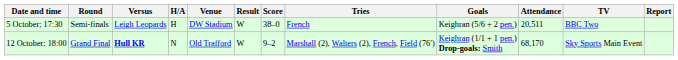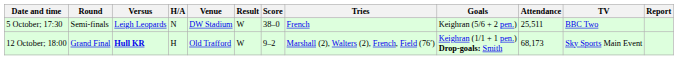(174, 24) H -> (174, 24) N
(532, 24) 20,511 -> (532, 24) 25,511
(174, 43) N -> (174, 43) H
(532, 43) 68,170 -> (532, 43) 68,173
